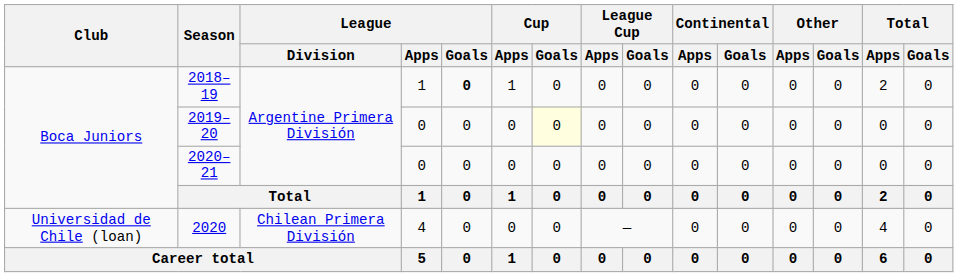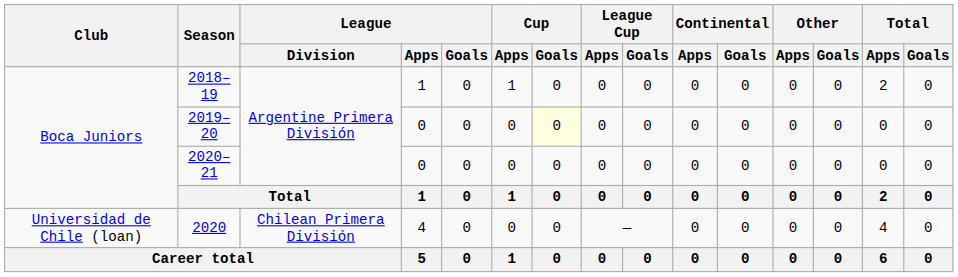(467, 87) bold -> (467, 87) normal
